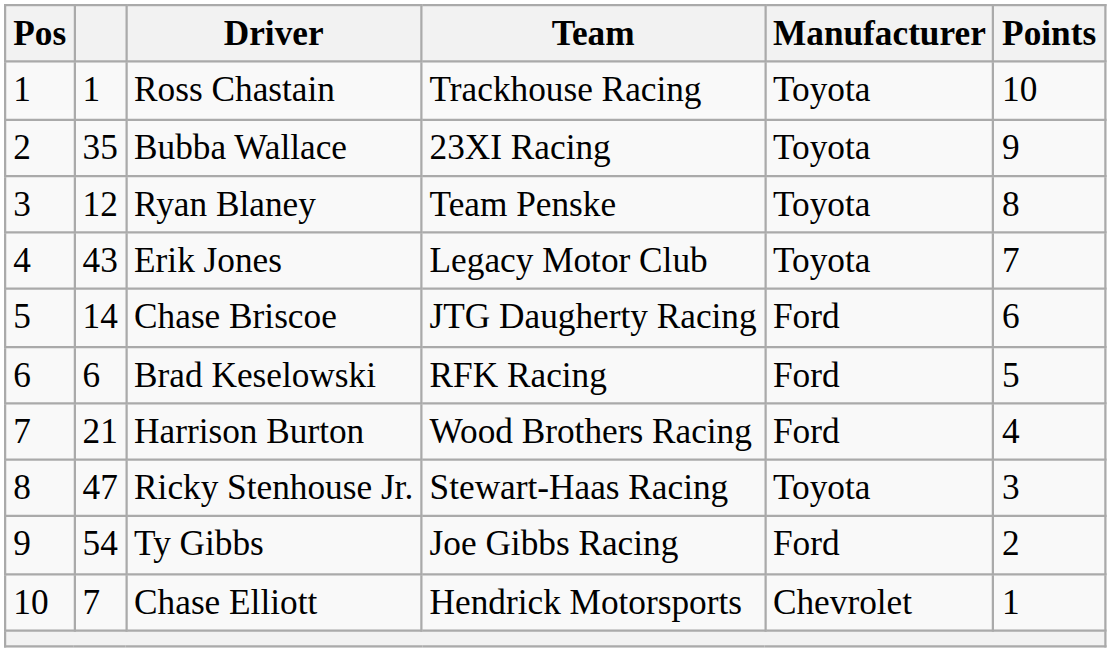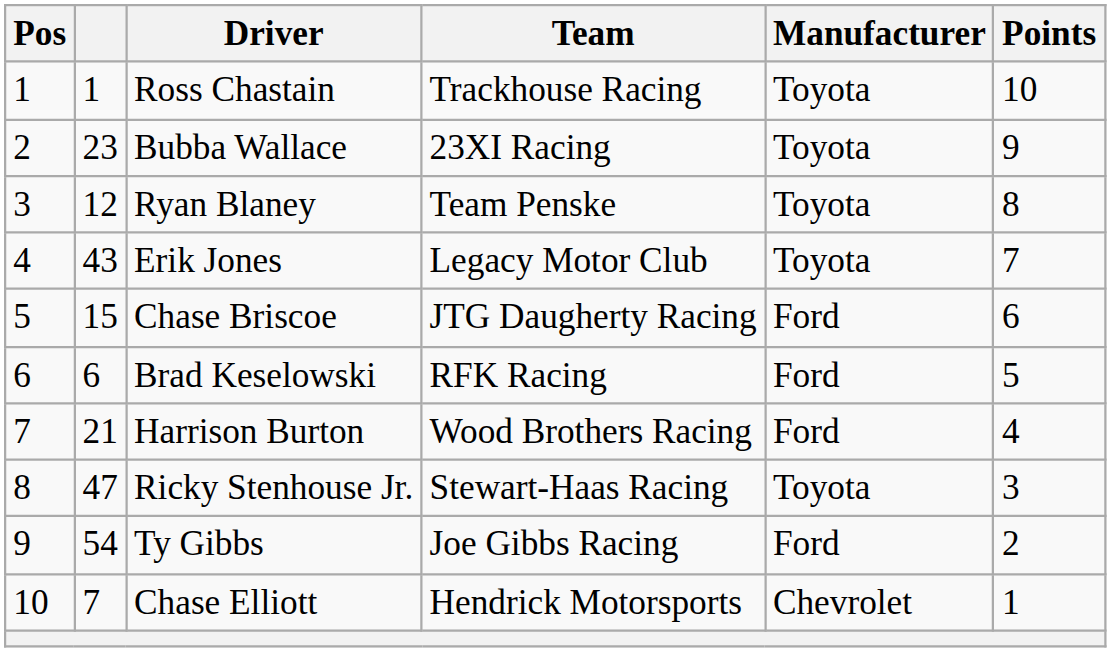(100, 146) 35 -> (100, 146) 23
(100, 316) 14 -> (100, 316) 15
